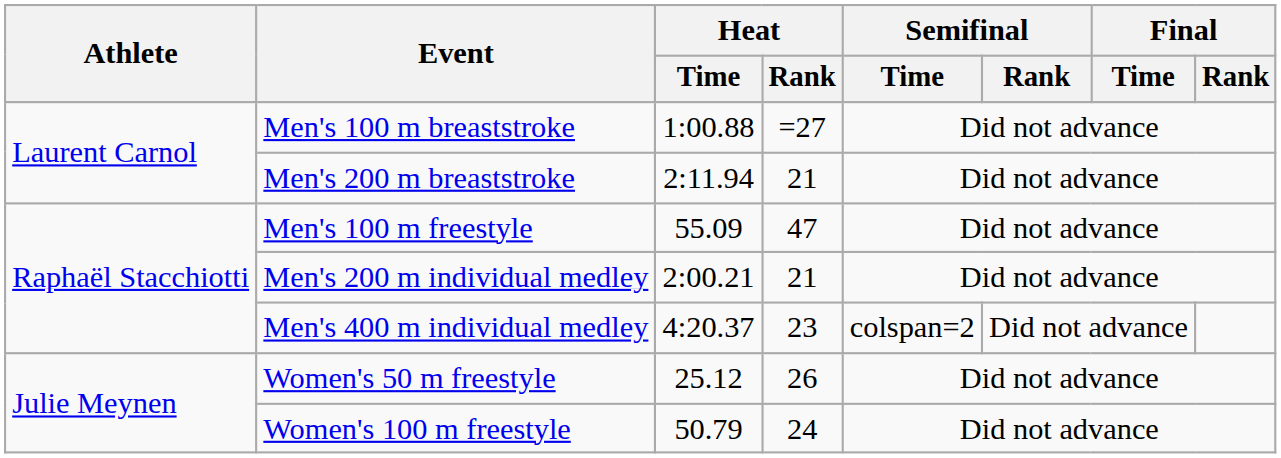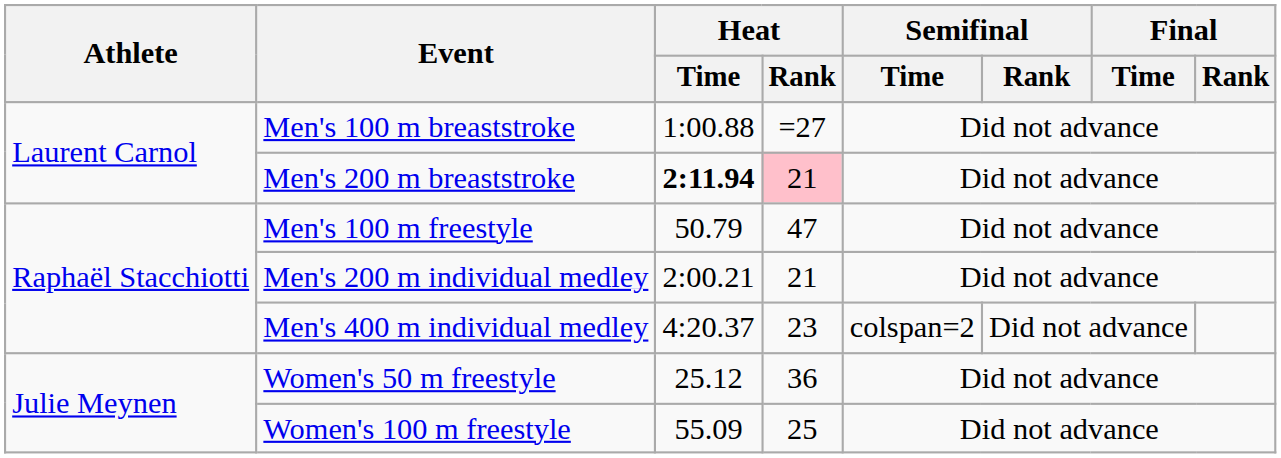(709, 177) normal -> (709, 177) bold
(802, 177) no background -> (802, 177) pink background
(709, 227) 55.09 -> (709, 227) 50.79
(802, 378) 26 -> (802, 378) 36
(709, 428) 50.79 -> (709, 428) 55.09
(802, 428) 24 -> (802, 428) 25
